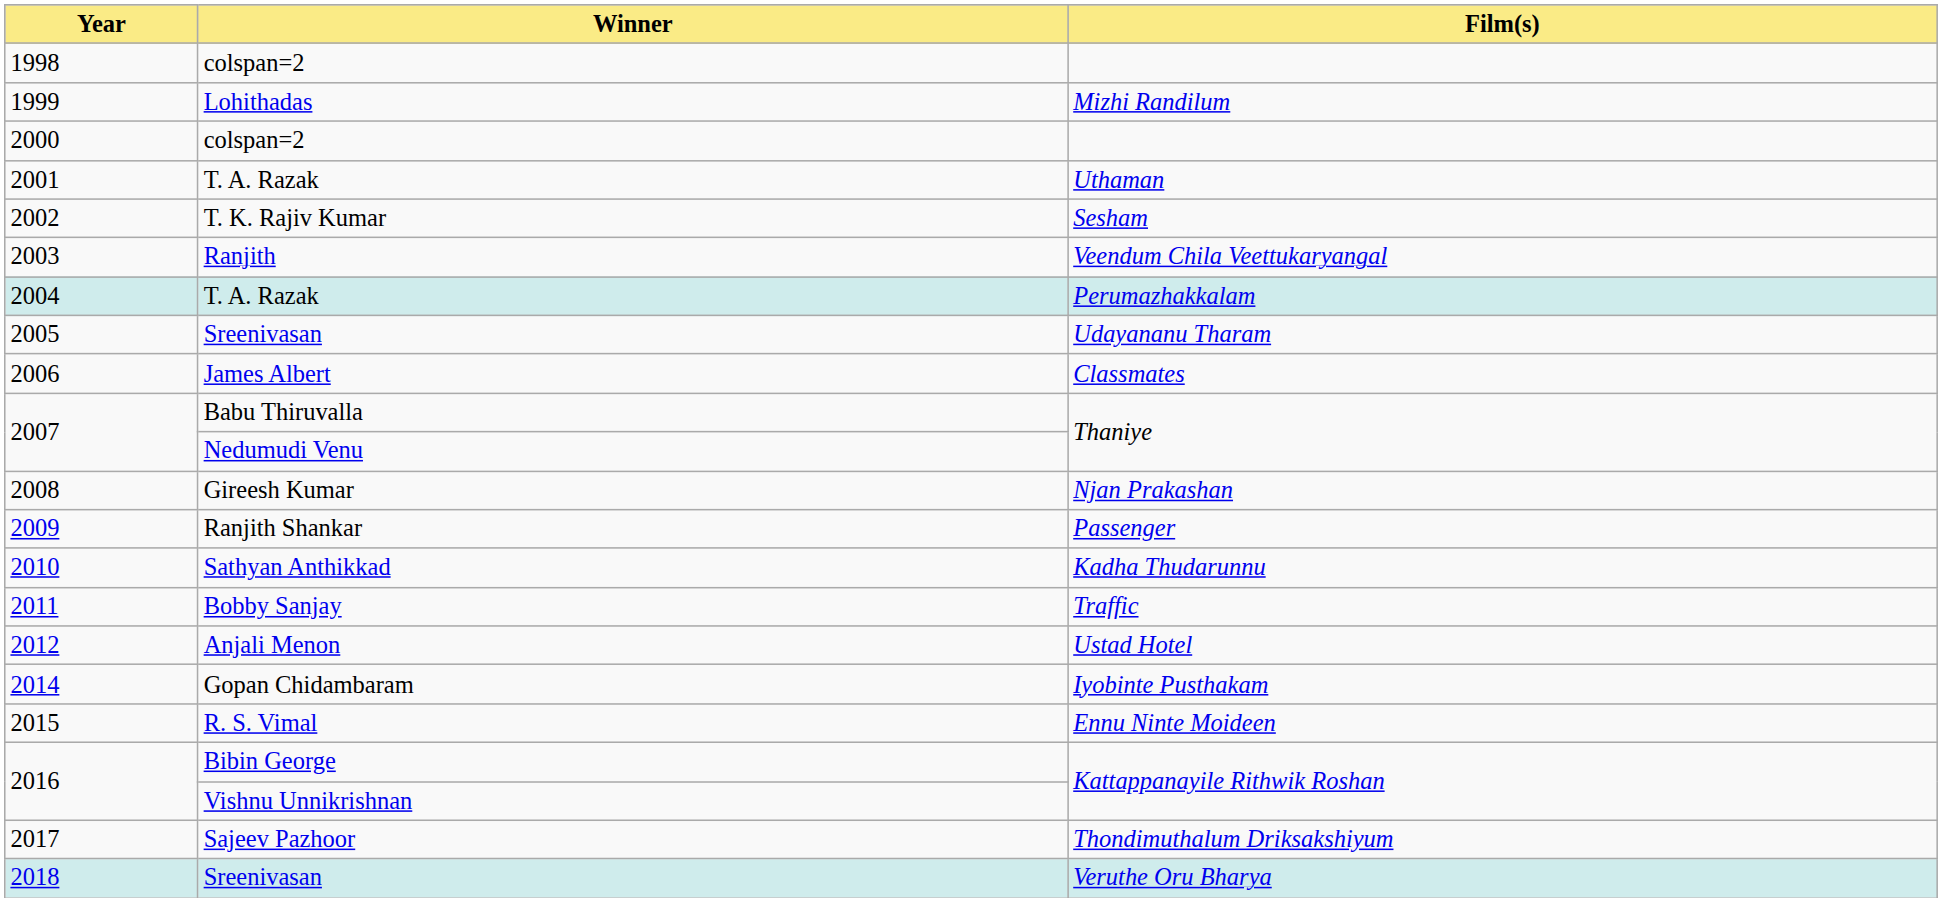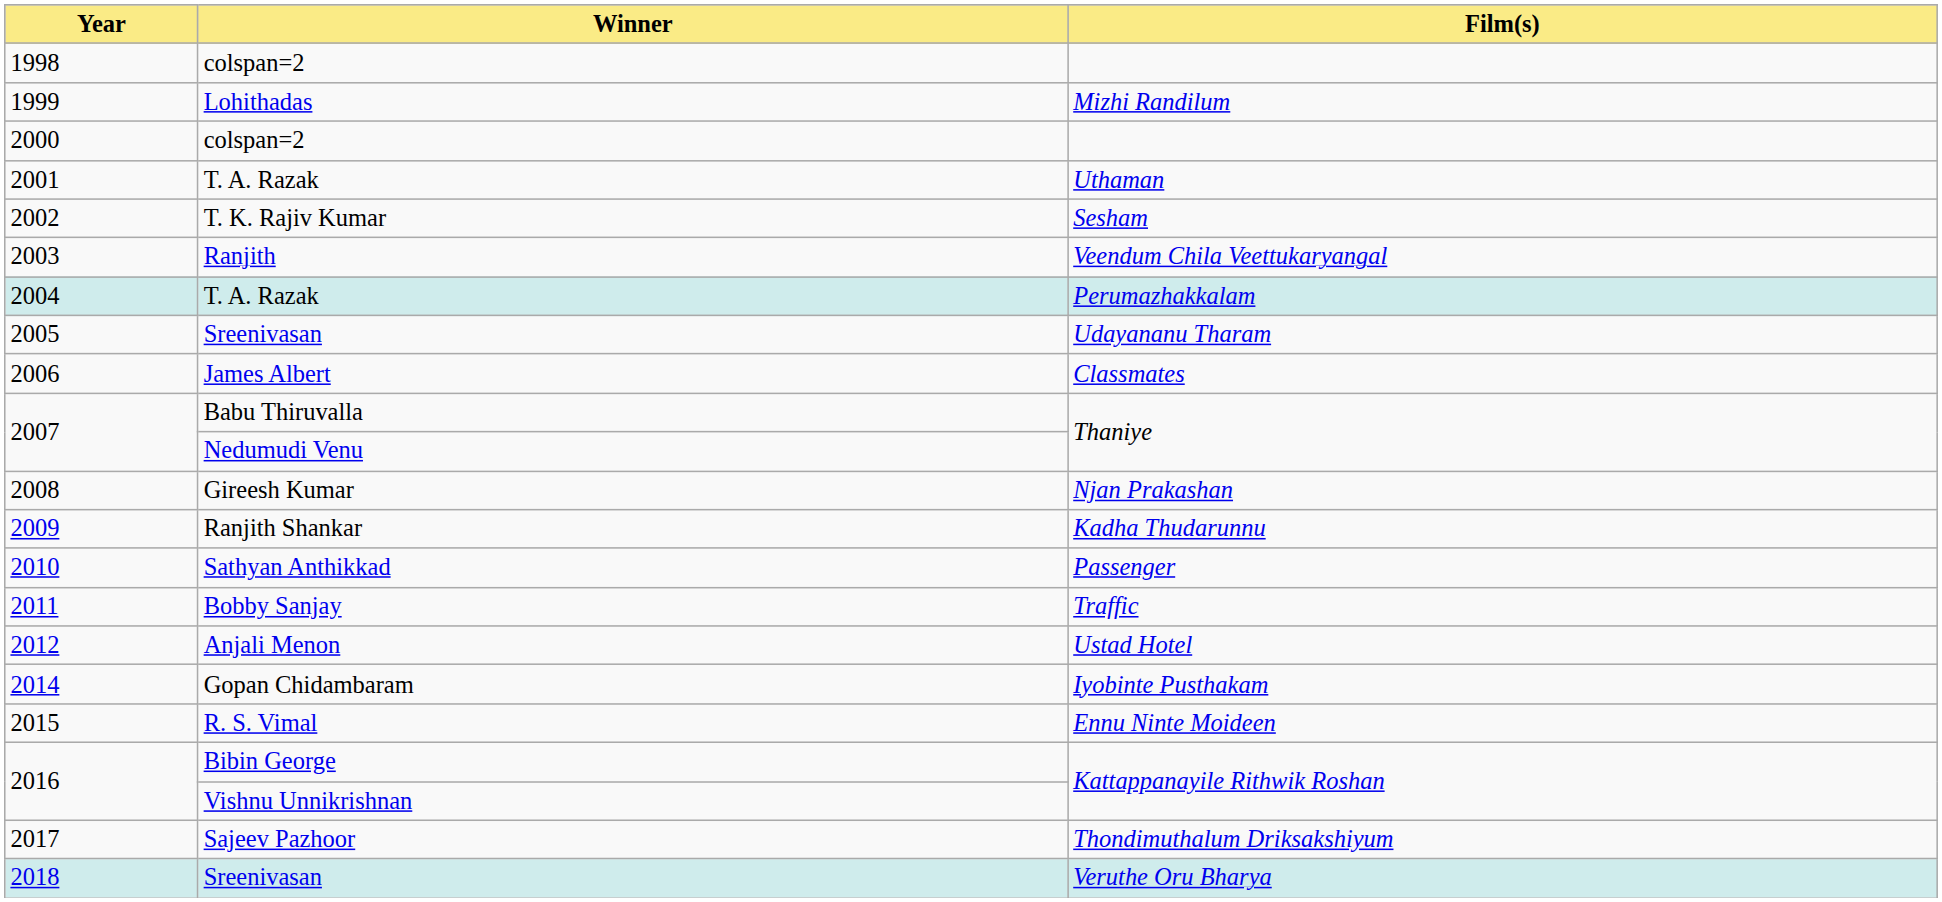(1124, 528) Passenger -> (1169, 528) Kadha Thudarunnu
(1169, 567) Kadha Thudarunnu -> (1124, 567) Passenger
